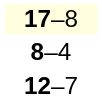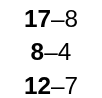(51, 19) lightyellow background -> (51, 19) no background
